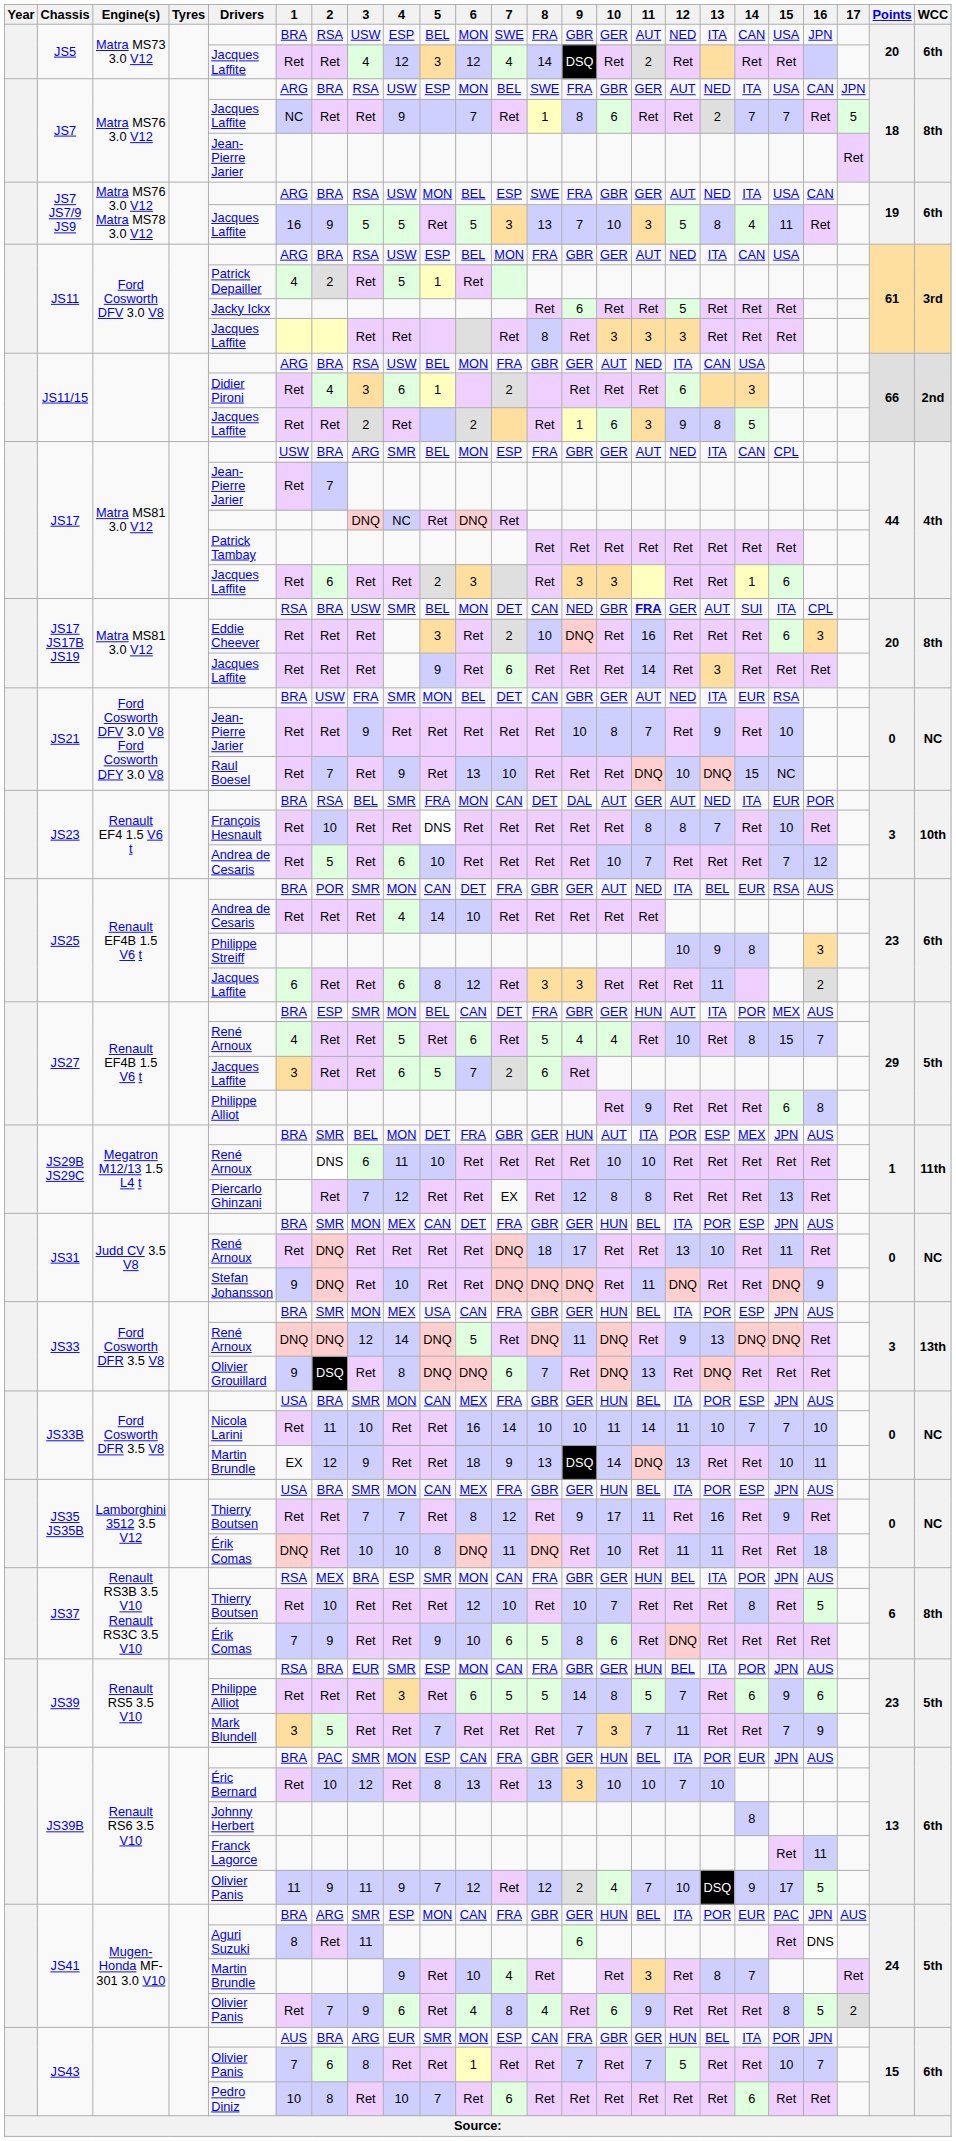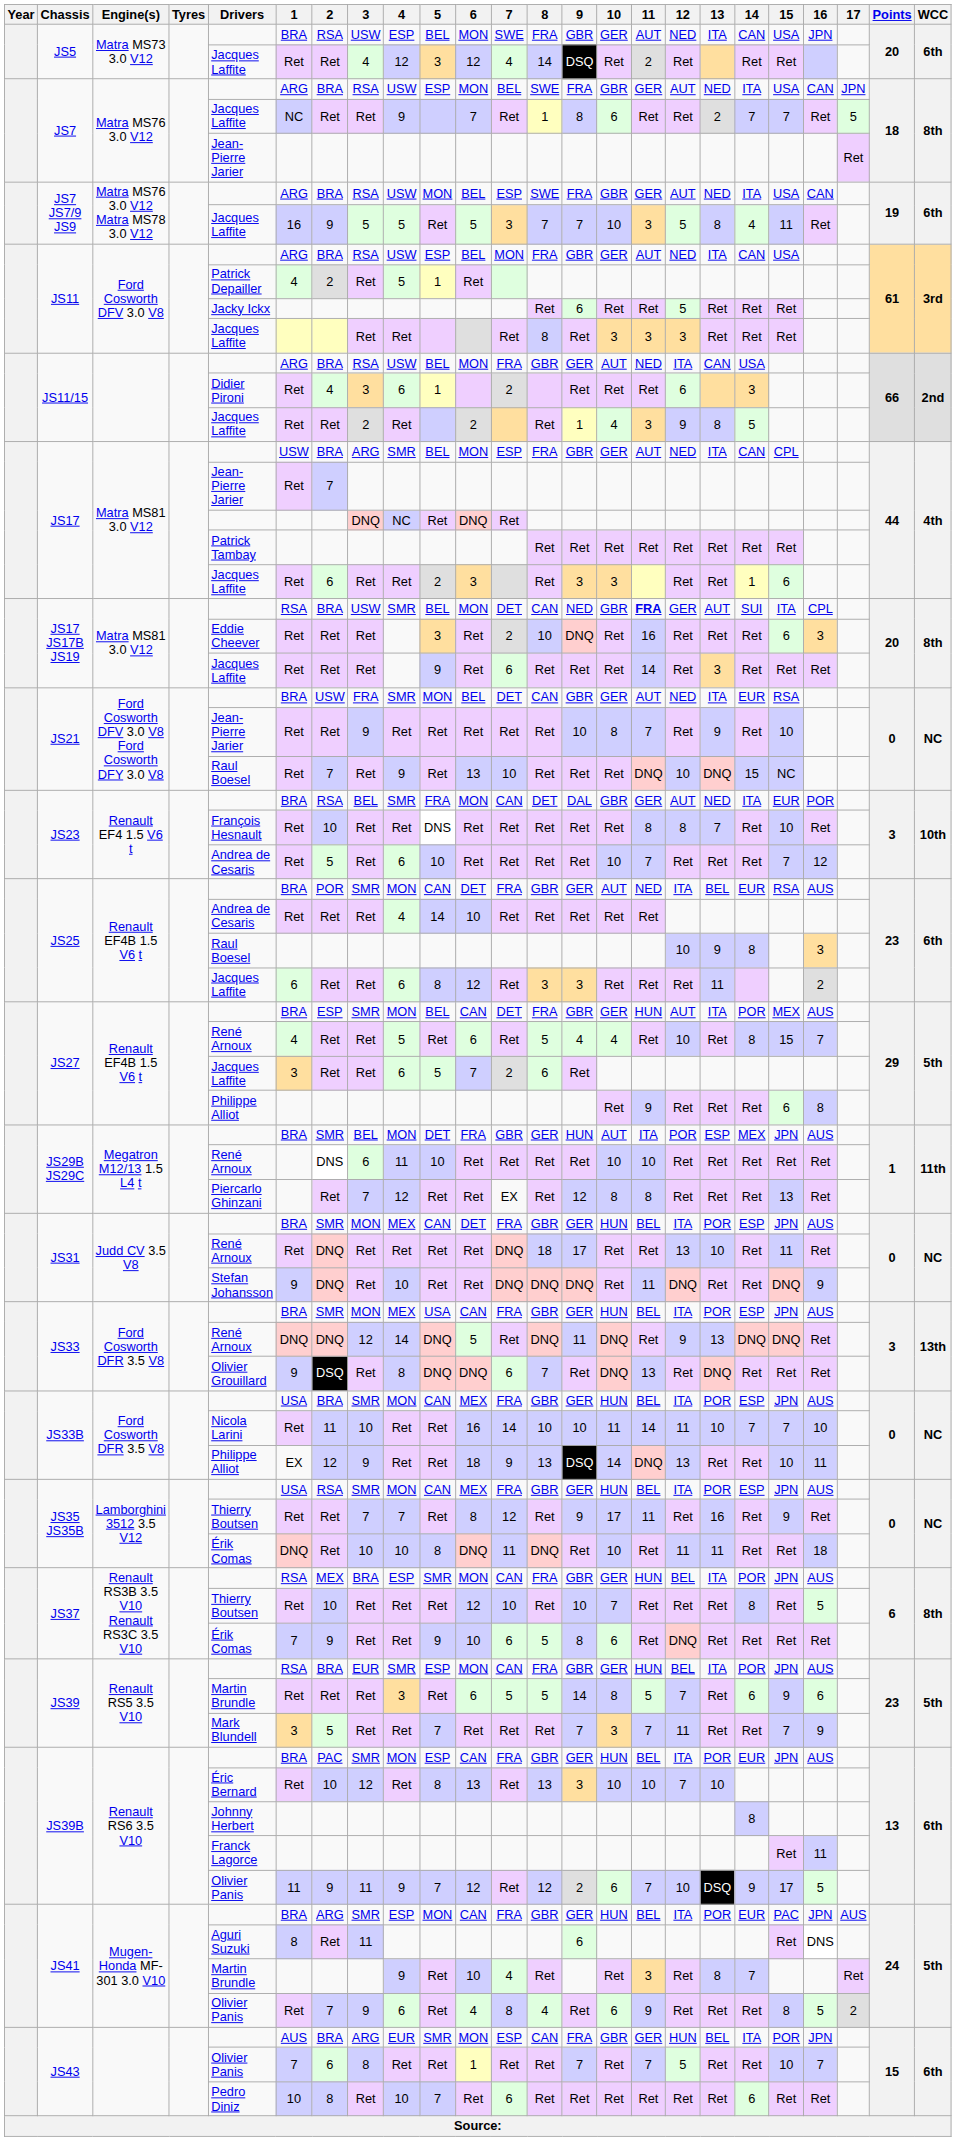(545, 224) 13 -> (545, 224) 7
(614, 424) 6 -> (614, 424) 4
(614, 800) AUT -> (614, 800) GBR
(234, 950) Philippe Streiff -> (231, 950) Raul Boesel
(233, 1462) Martin Brundle -> (234, 1462) Philippe Alliot
(330, 1489) BRA -> (330, 1489) RSA
(234, 1696) Philippe Alliot -> (233, 1696) Martin Brundle
(614, 1887) 4 -> (614, 1887) 6
